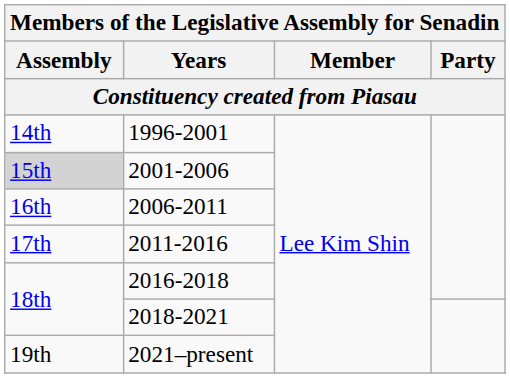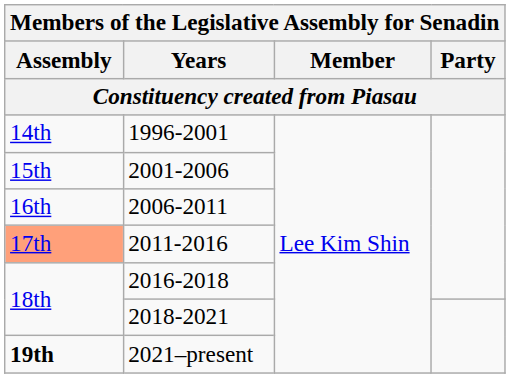(31, 170) lightgrey background -> (31, 170) no background
(31, 243) no background -> (31, 243) lightsalmon background
(31, 354) normal -> (32, 354) bold
